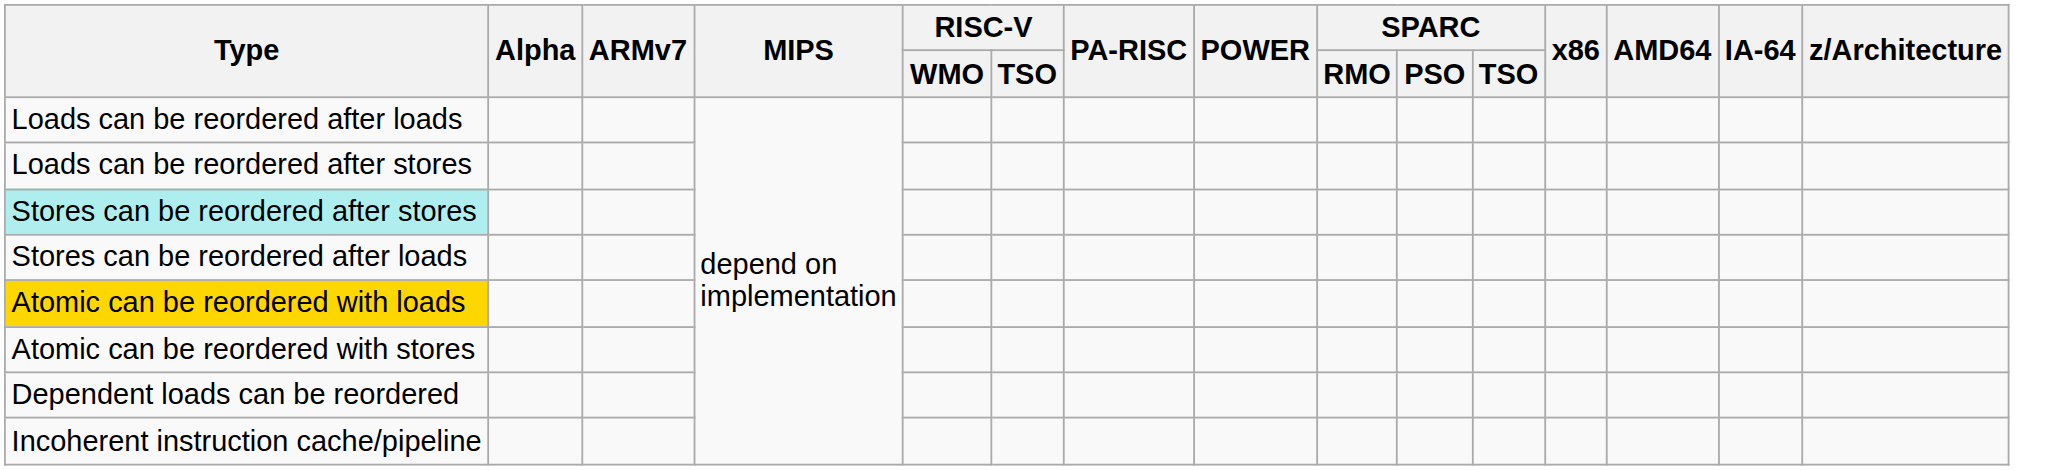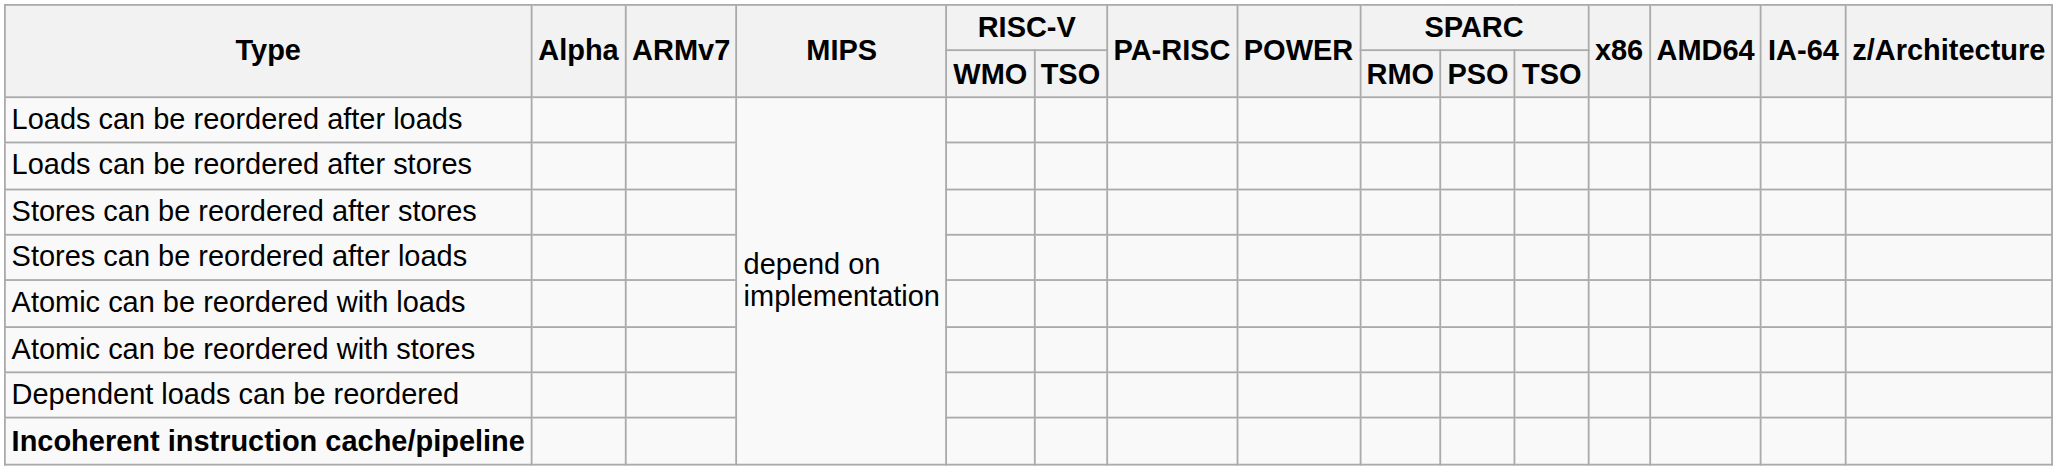(244, 211) paleturquoise background -> (244, 211) no background
(239, 303) gold background -> (239, 303) no background
(247, 440) normal -> (268, 440) bold
